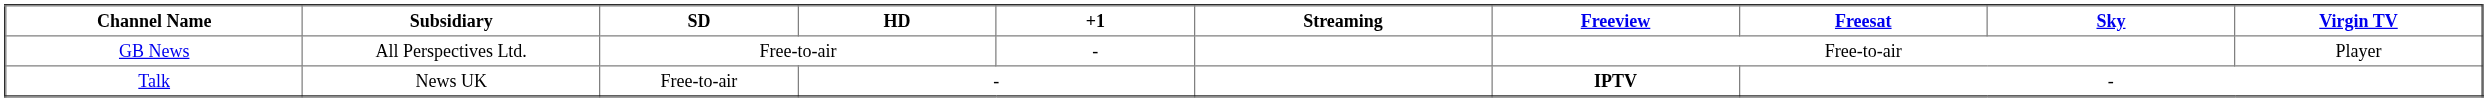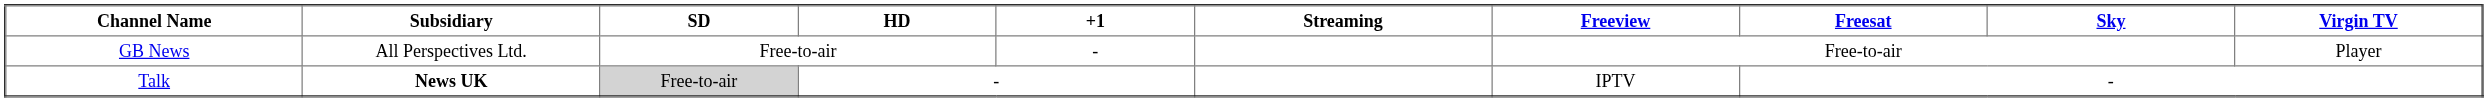(451, 80) normal -> (451, 80) bold
(699, 80) no background -> (699, 80) lightgrey background
(1616, 80) bold -> (1616, 80) normal
